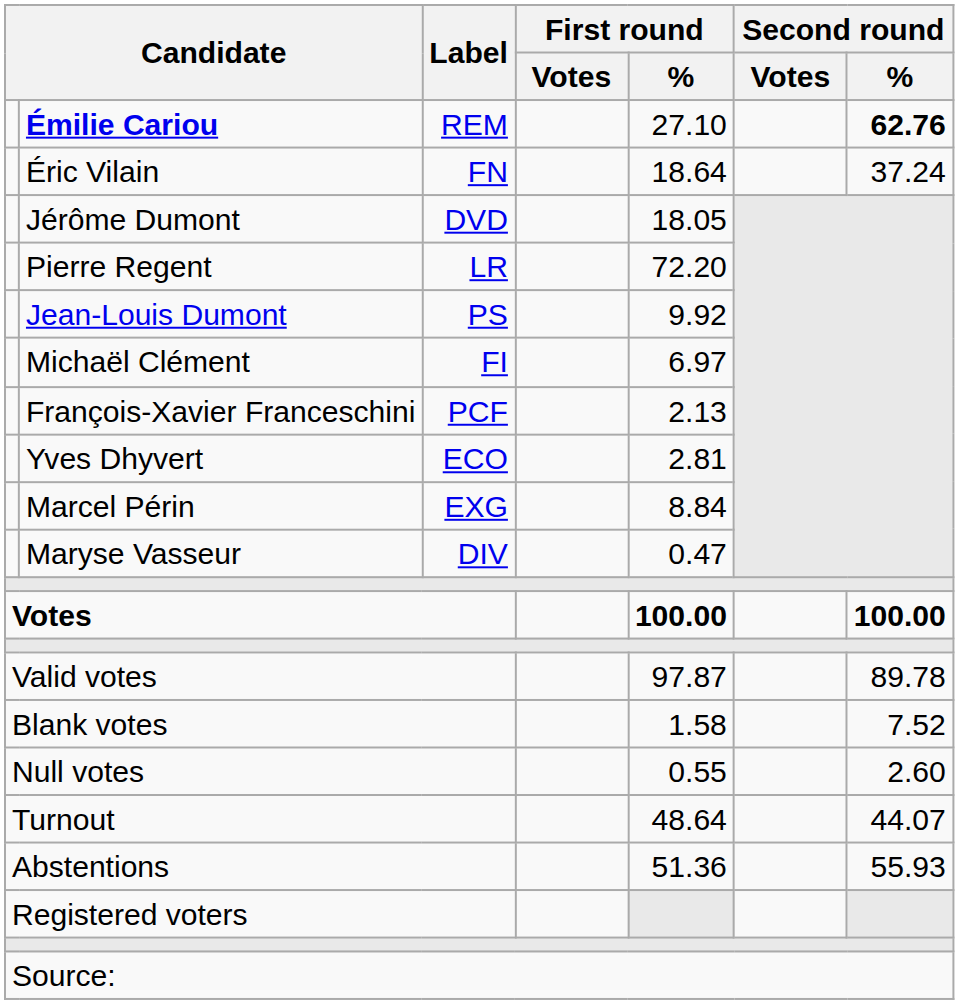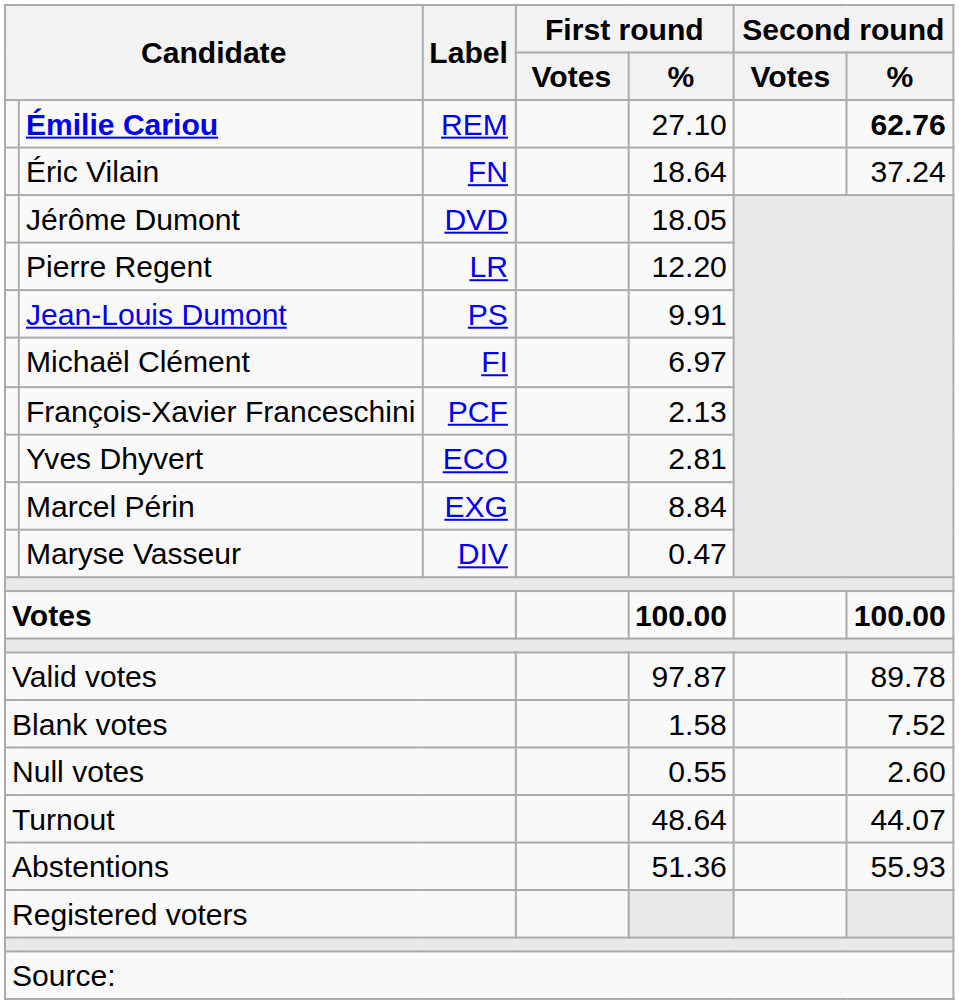(689, 267) 72.20 -> (689, 267) 12.20
(698, 315) 9.92 -> (698, 315) 9.91
